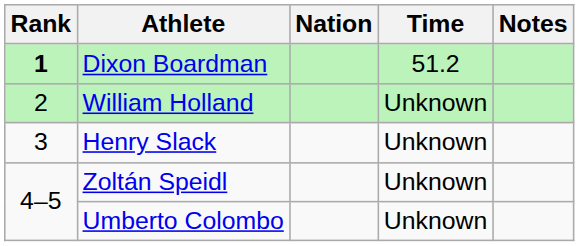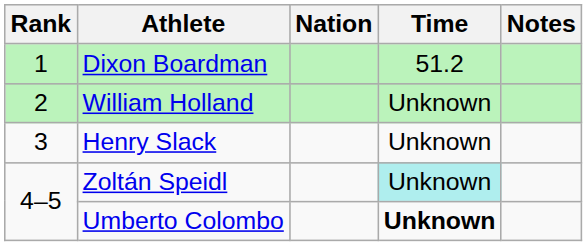(41, 63) bold -> (41, 63) normal
(436, 181) no background -> (440, 181) paleturquoise background
(436, 220) normal -> (440, 220) bold
